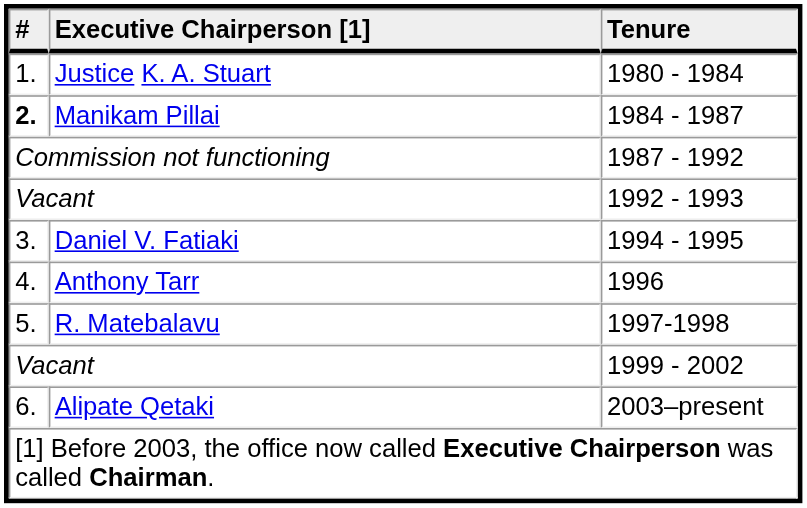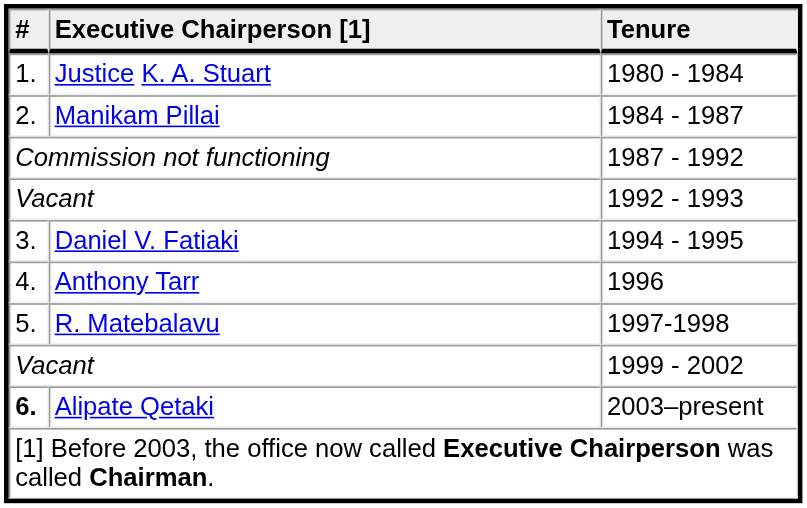(26, 115) bold -> (26, 115) normal
(26, 406) normal -> (26, 406) bold
